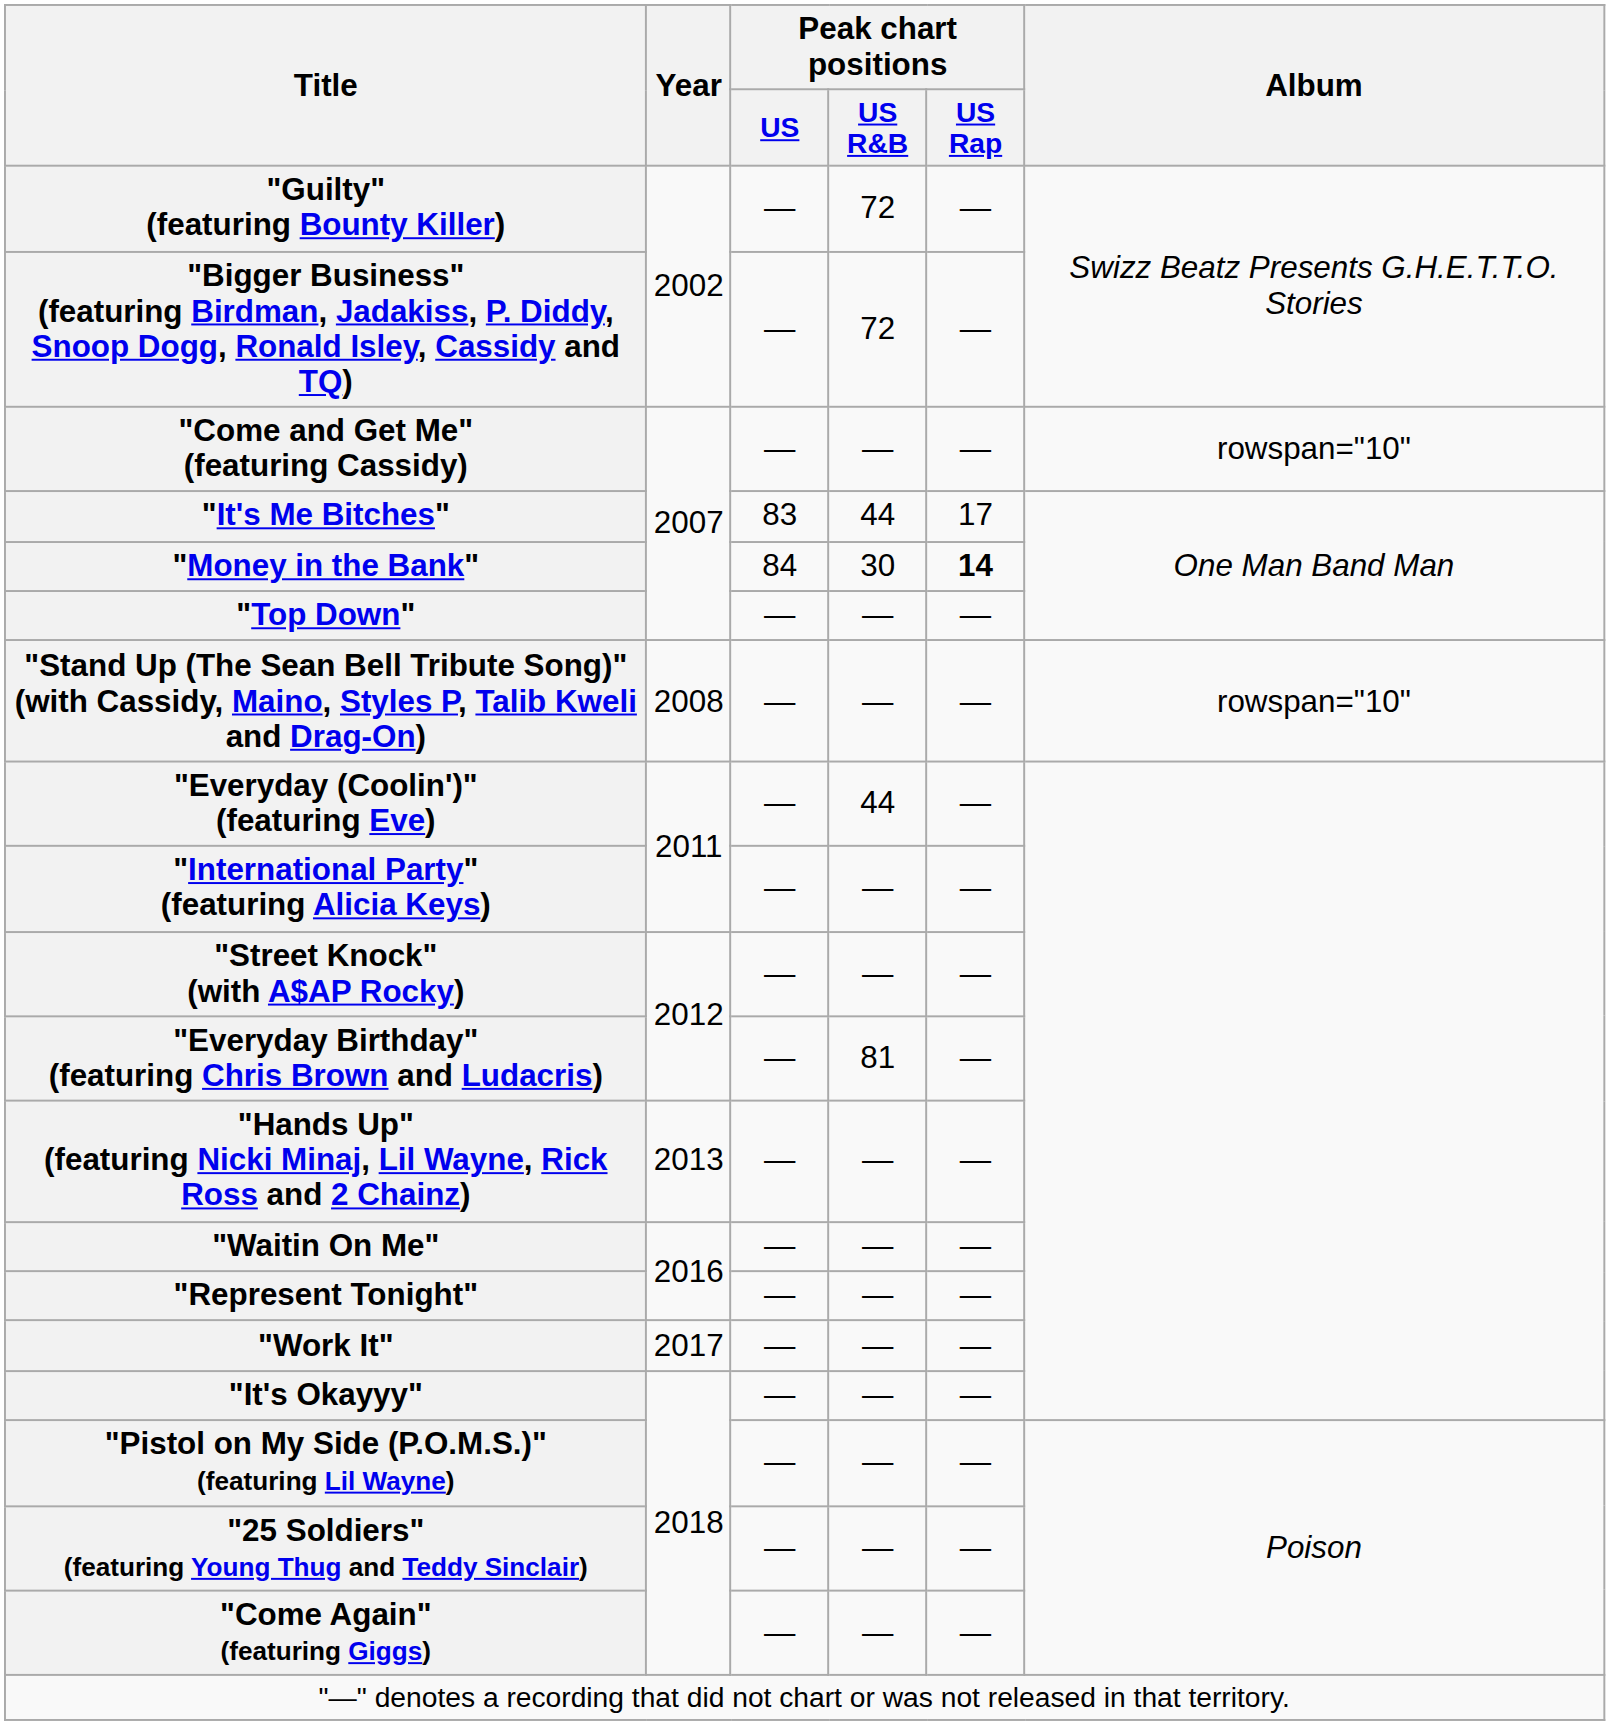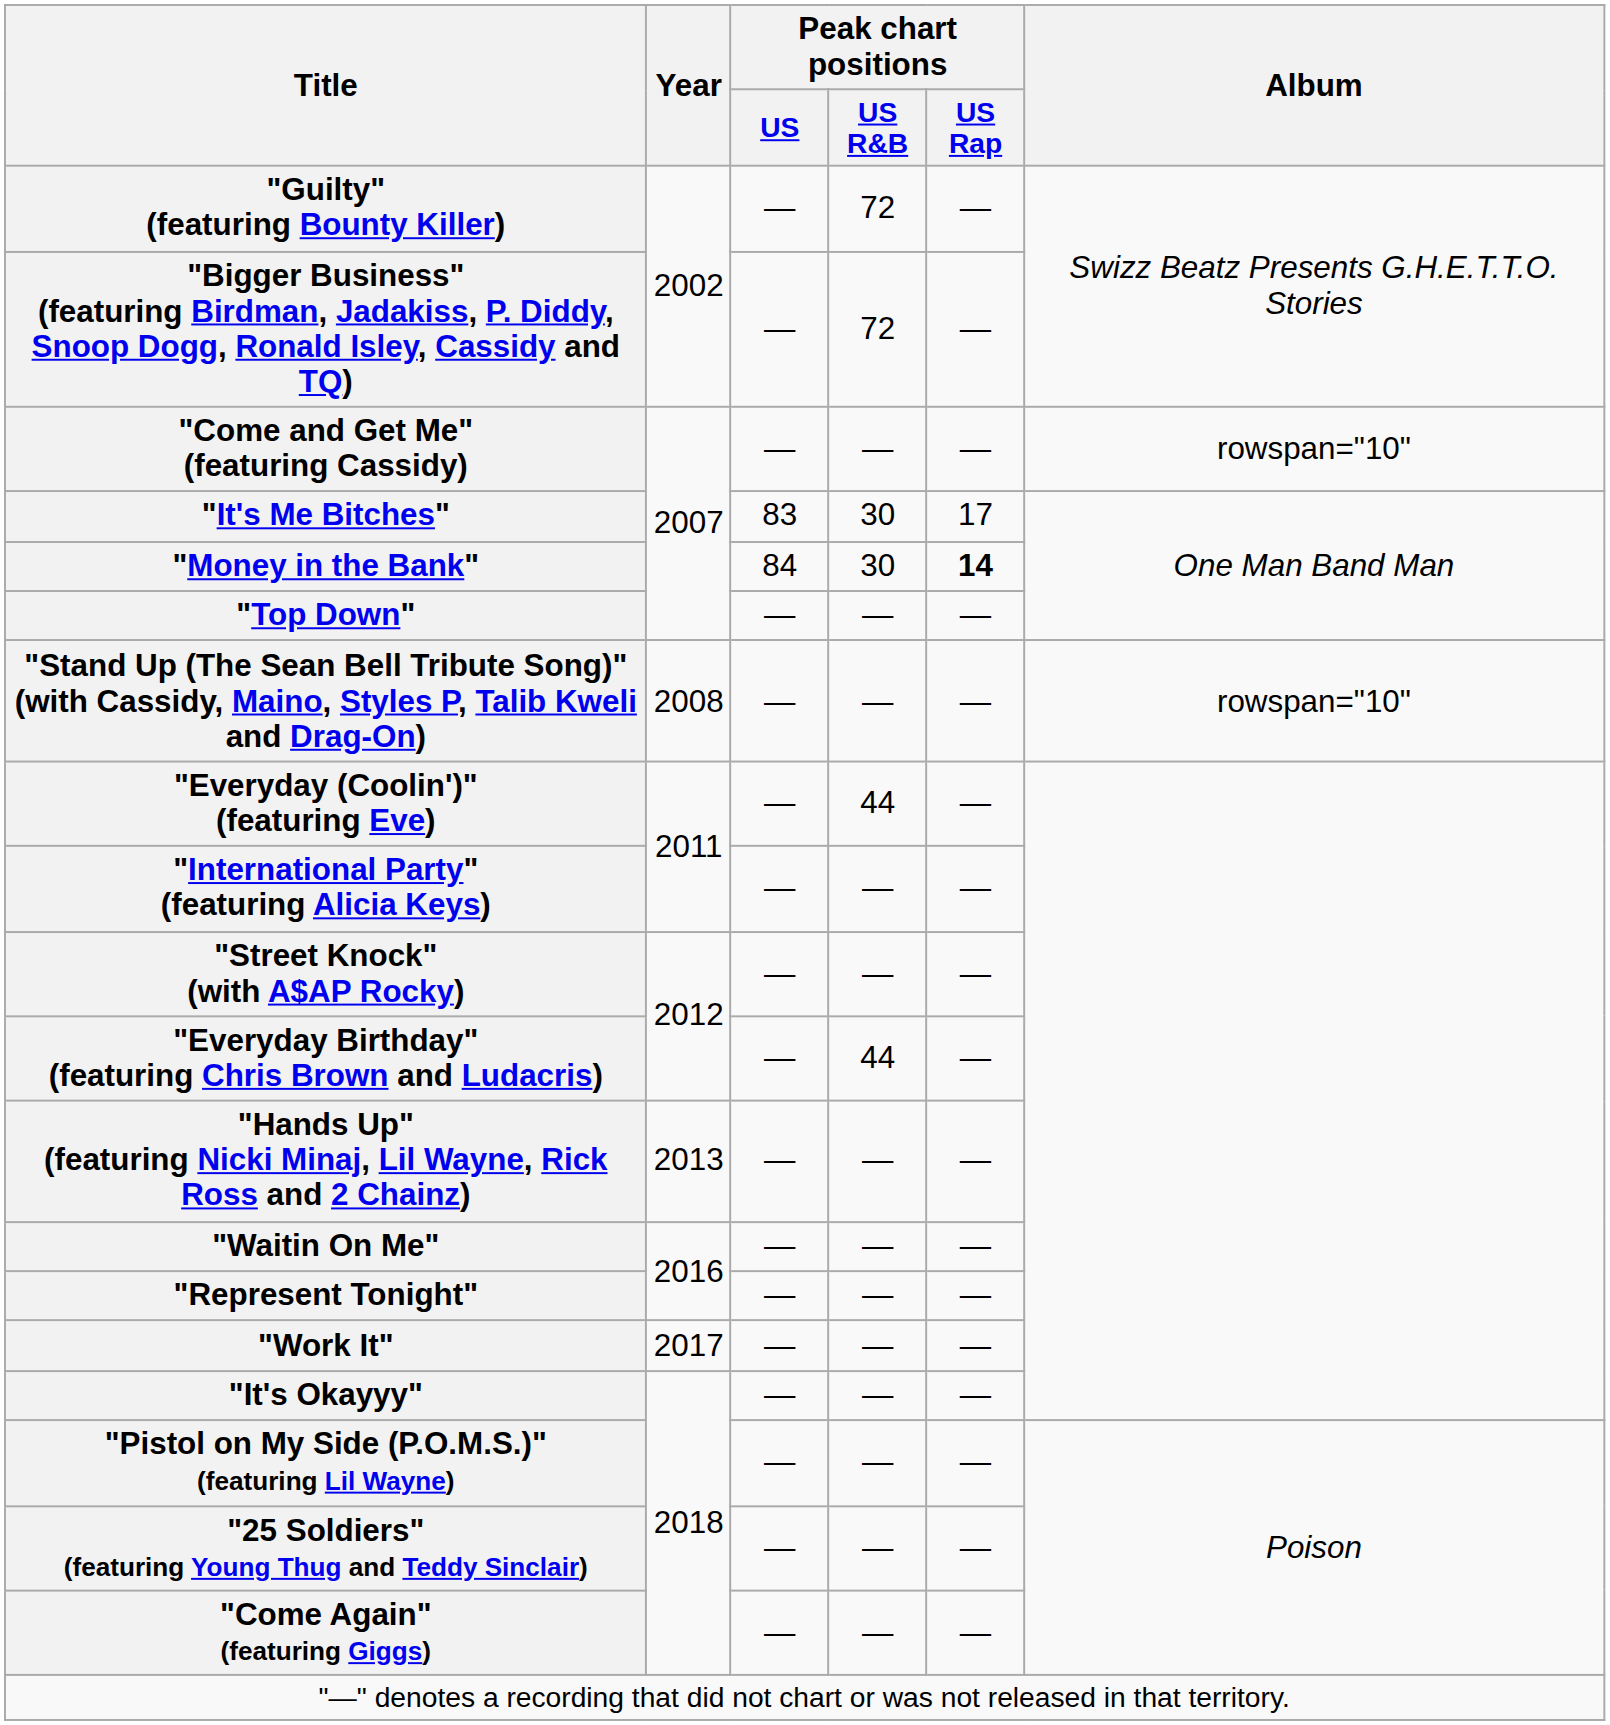(878, 515) 44 -> (878, 515) 30
(878, 1058) 81 -> (878, 1058) 44
